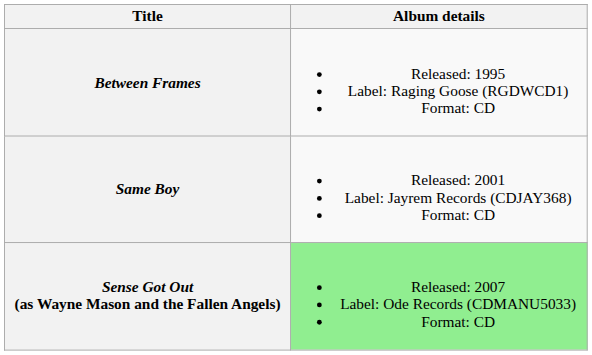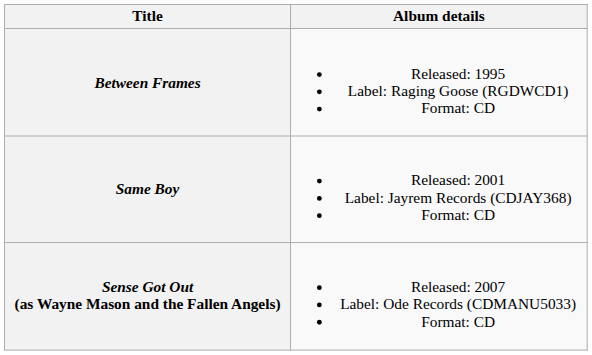(439, 305) lightgreen background -> (439, 305) no background
